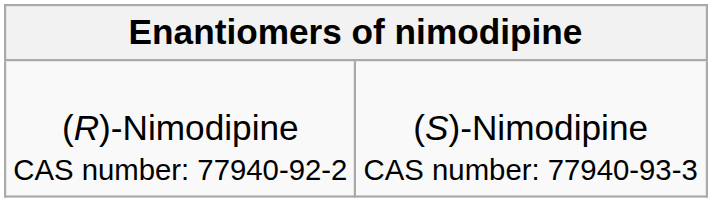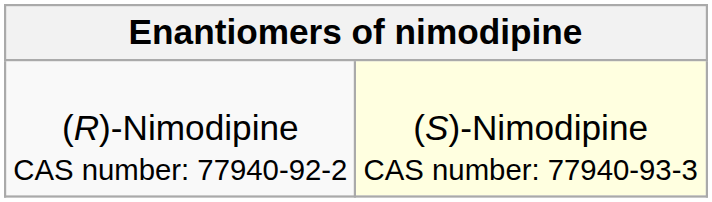(531, 147) no background -> (531, 147) lightyellow background
